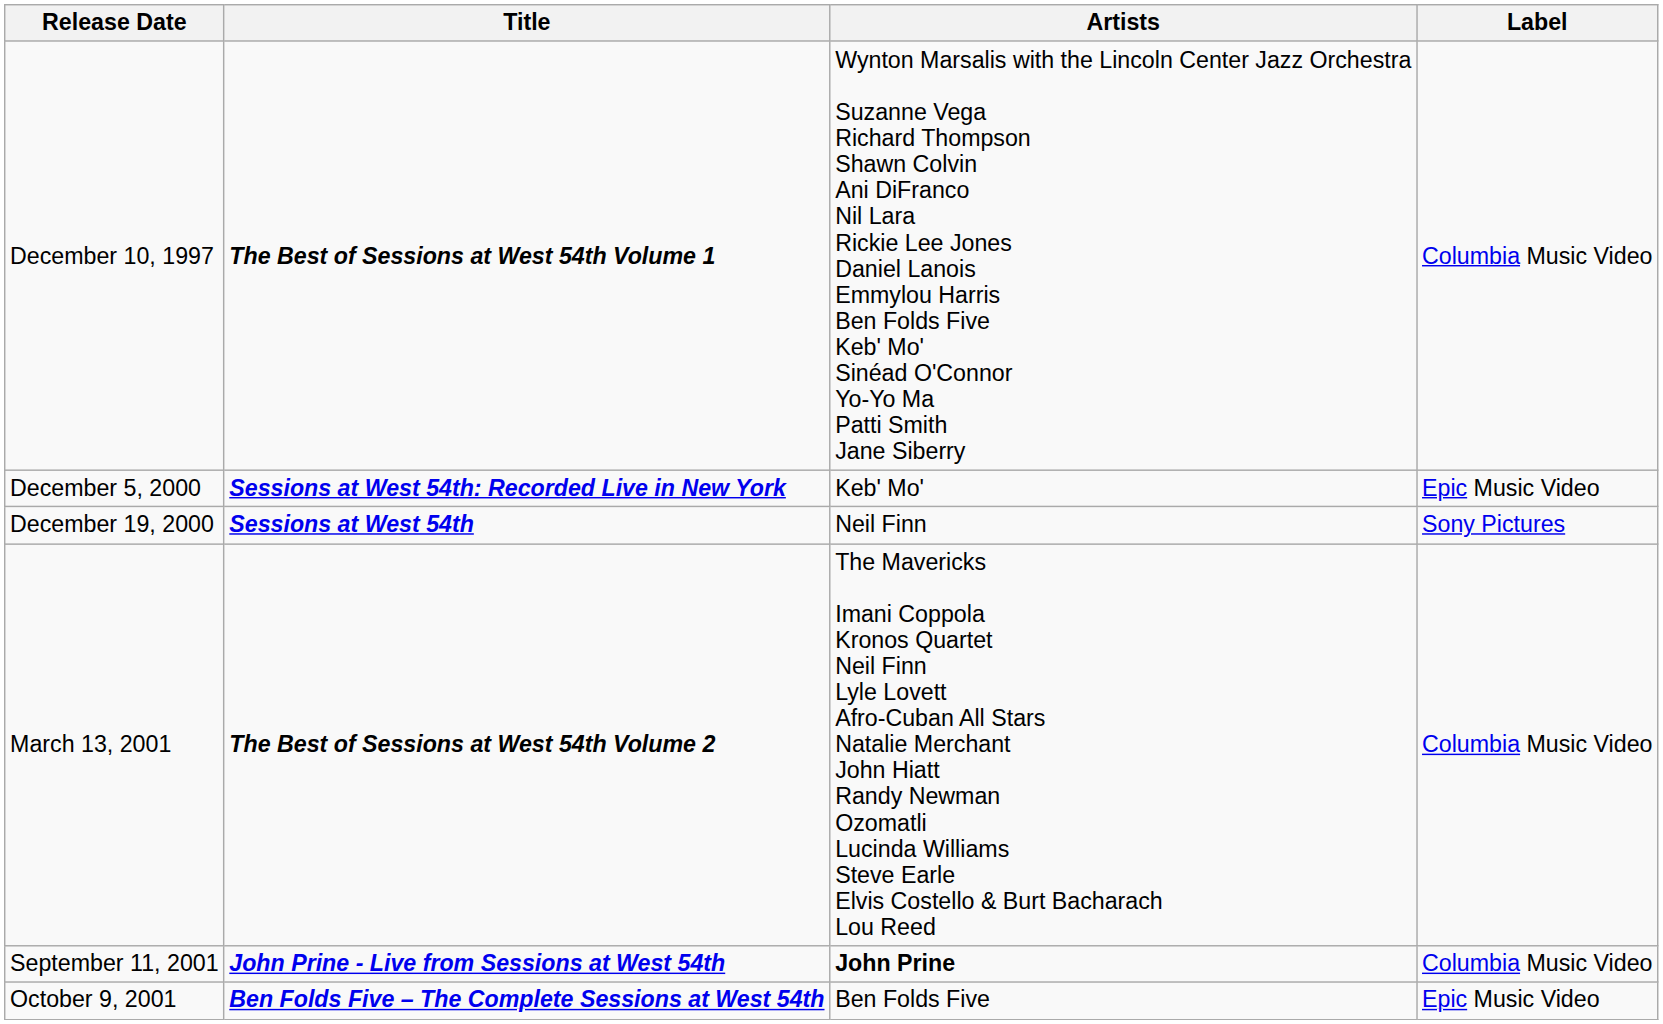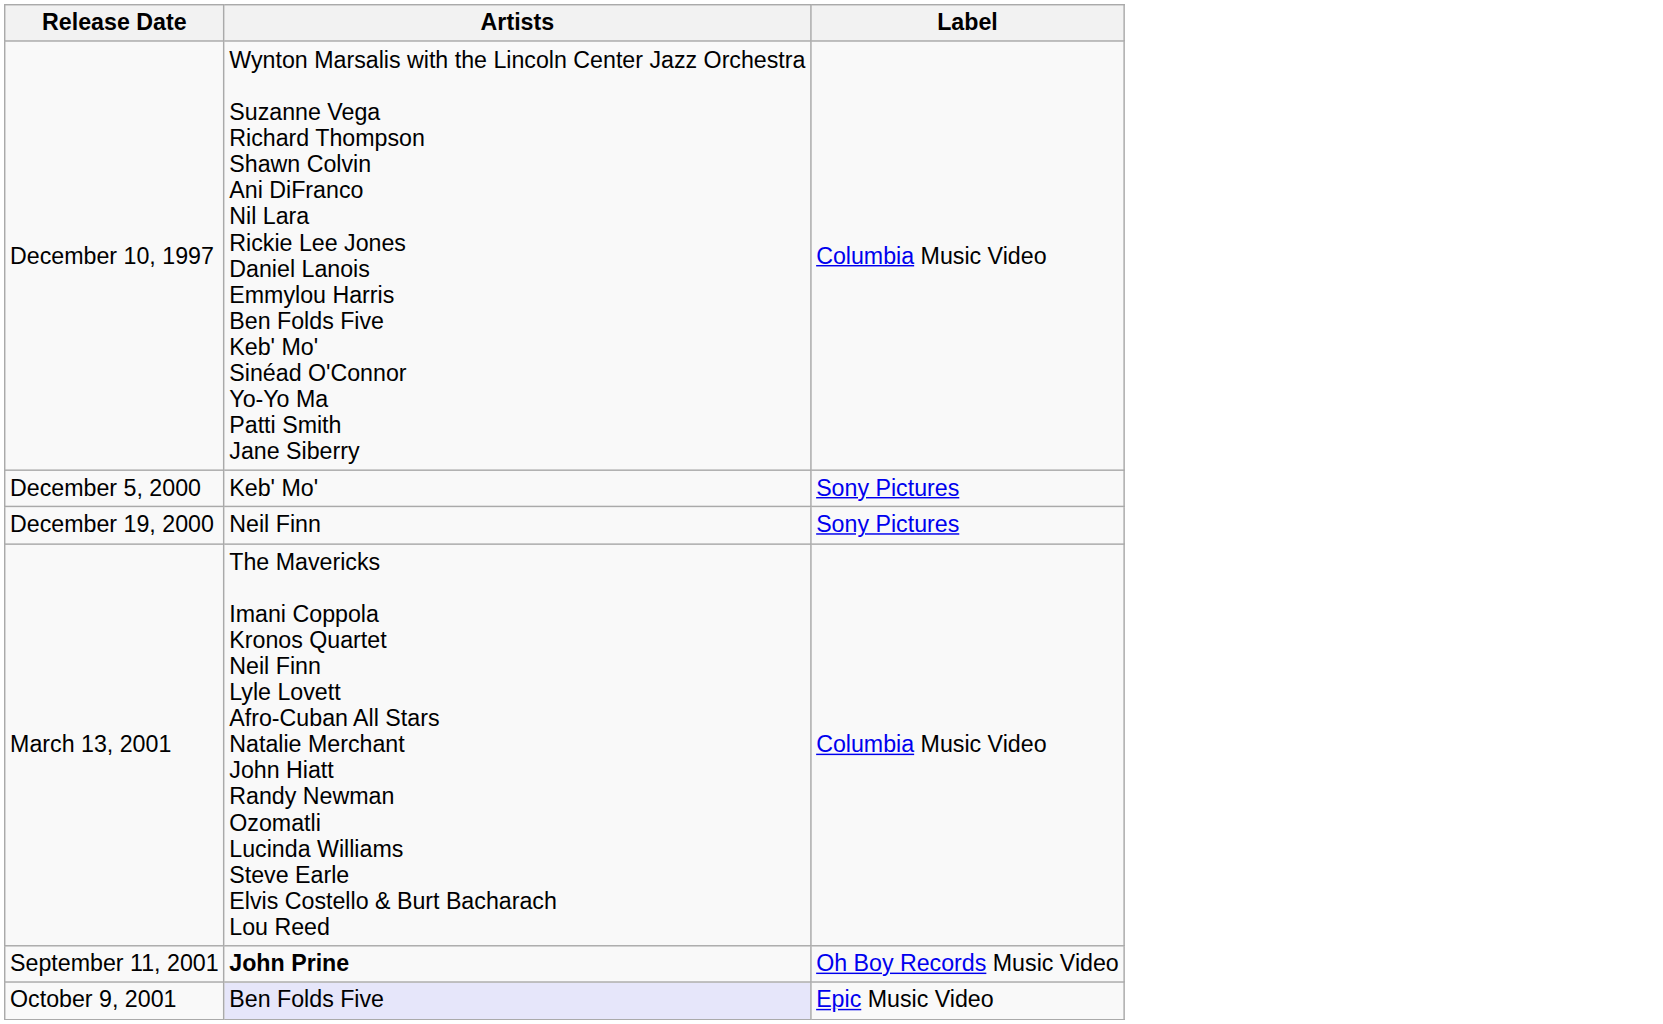- column: (527, 22)
(1511, 487) Epic Music Video -> (888, 487) Sony Pictures
(1537, 963) Columbia Music Video -> (967, 963) Oh Boy Records Music Video
(913, 1000) no background -> (307, 1000) lavender background
